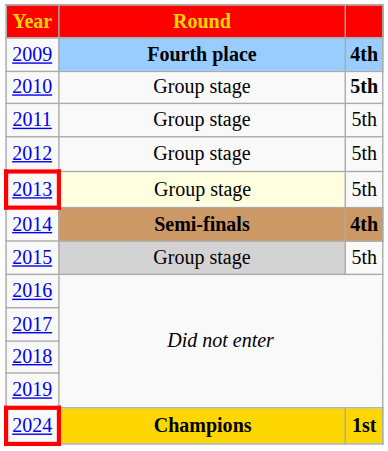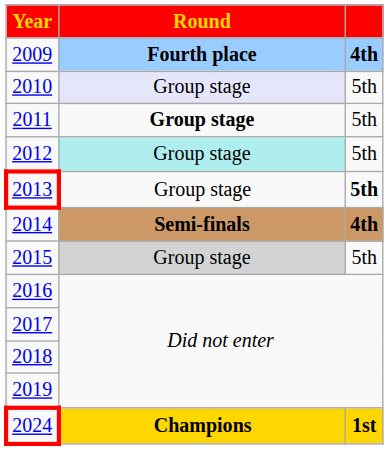(202, 87) no background -> (202, 87) lavender background
(364, 87) bold -> (364, 87) normal
(202, 120) normal -> (202, 120) bold
(202, 154) no background -> (202, 154) paleturquoise background
(203, 189) lightyellow background -> (203, 189) no background
(364, 189) normal -> (364, 189) bold
